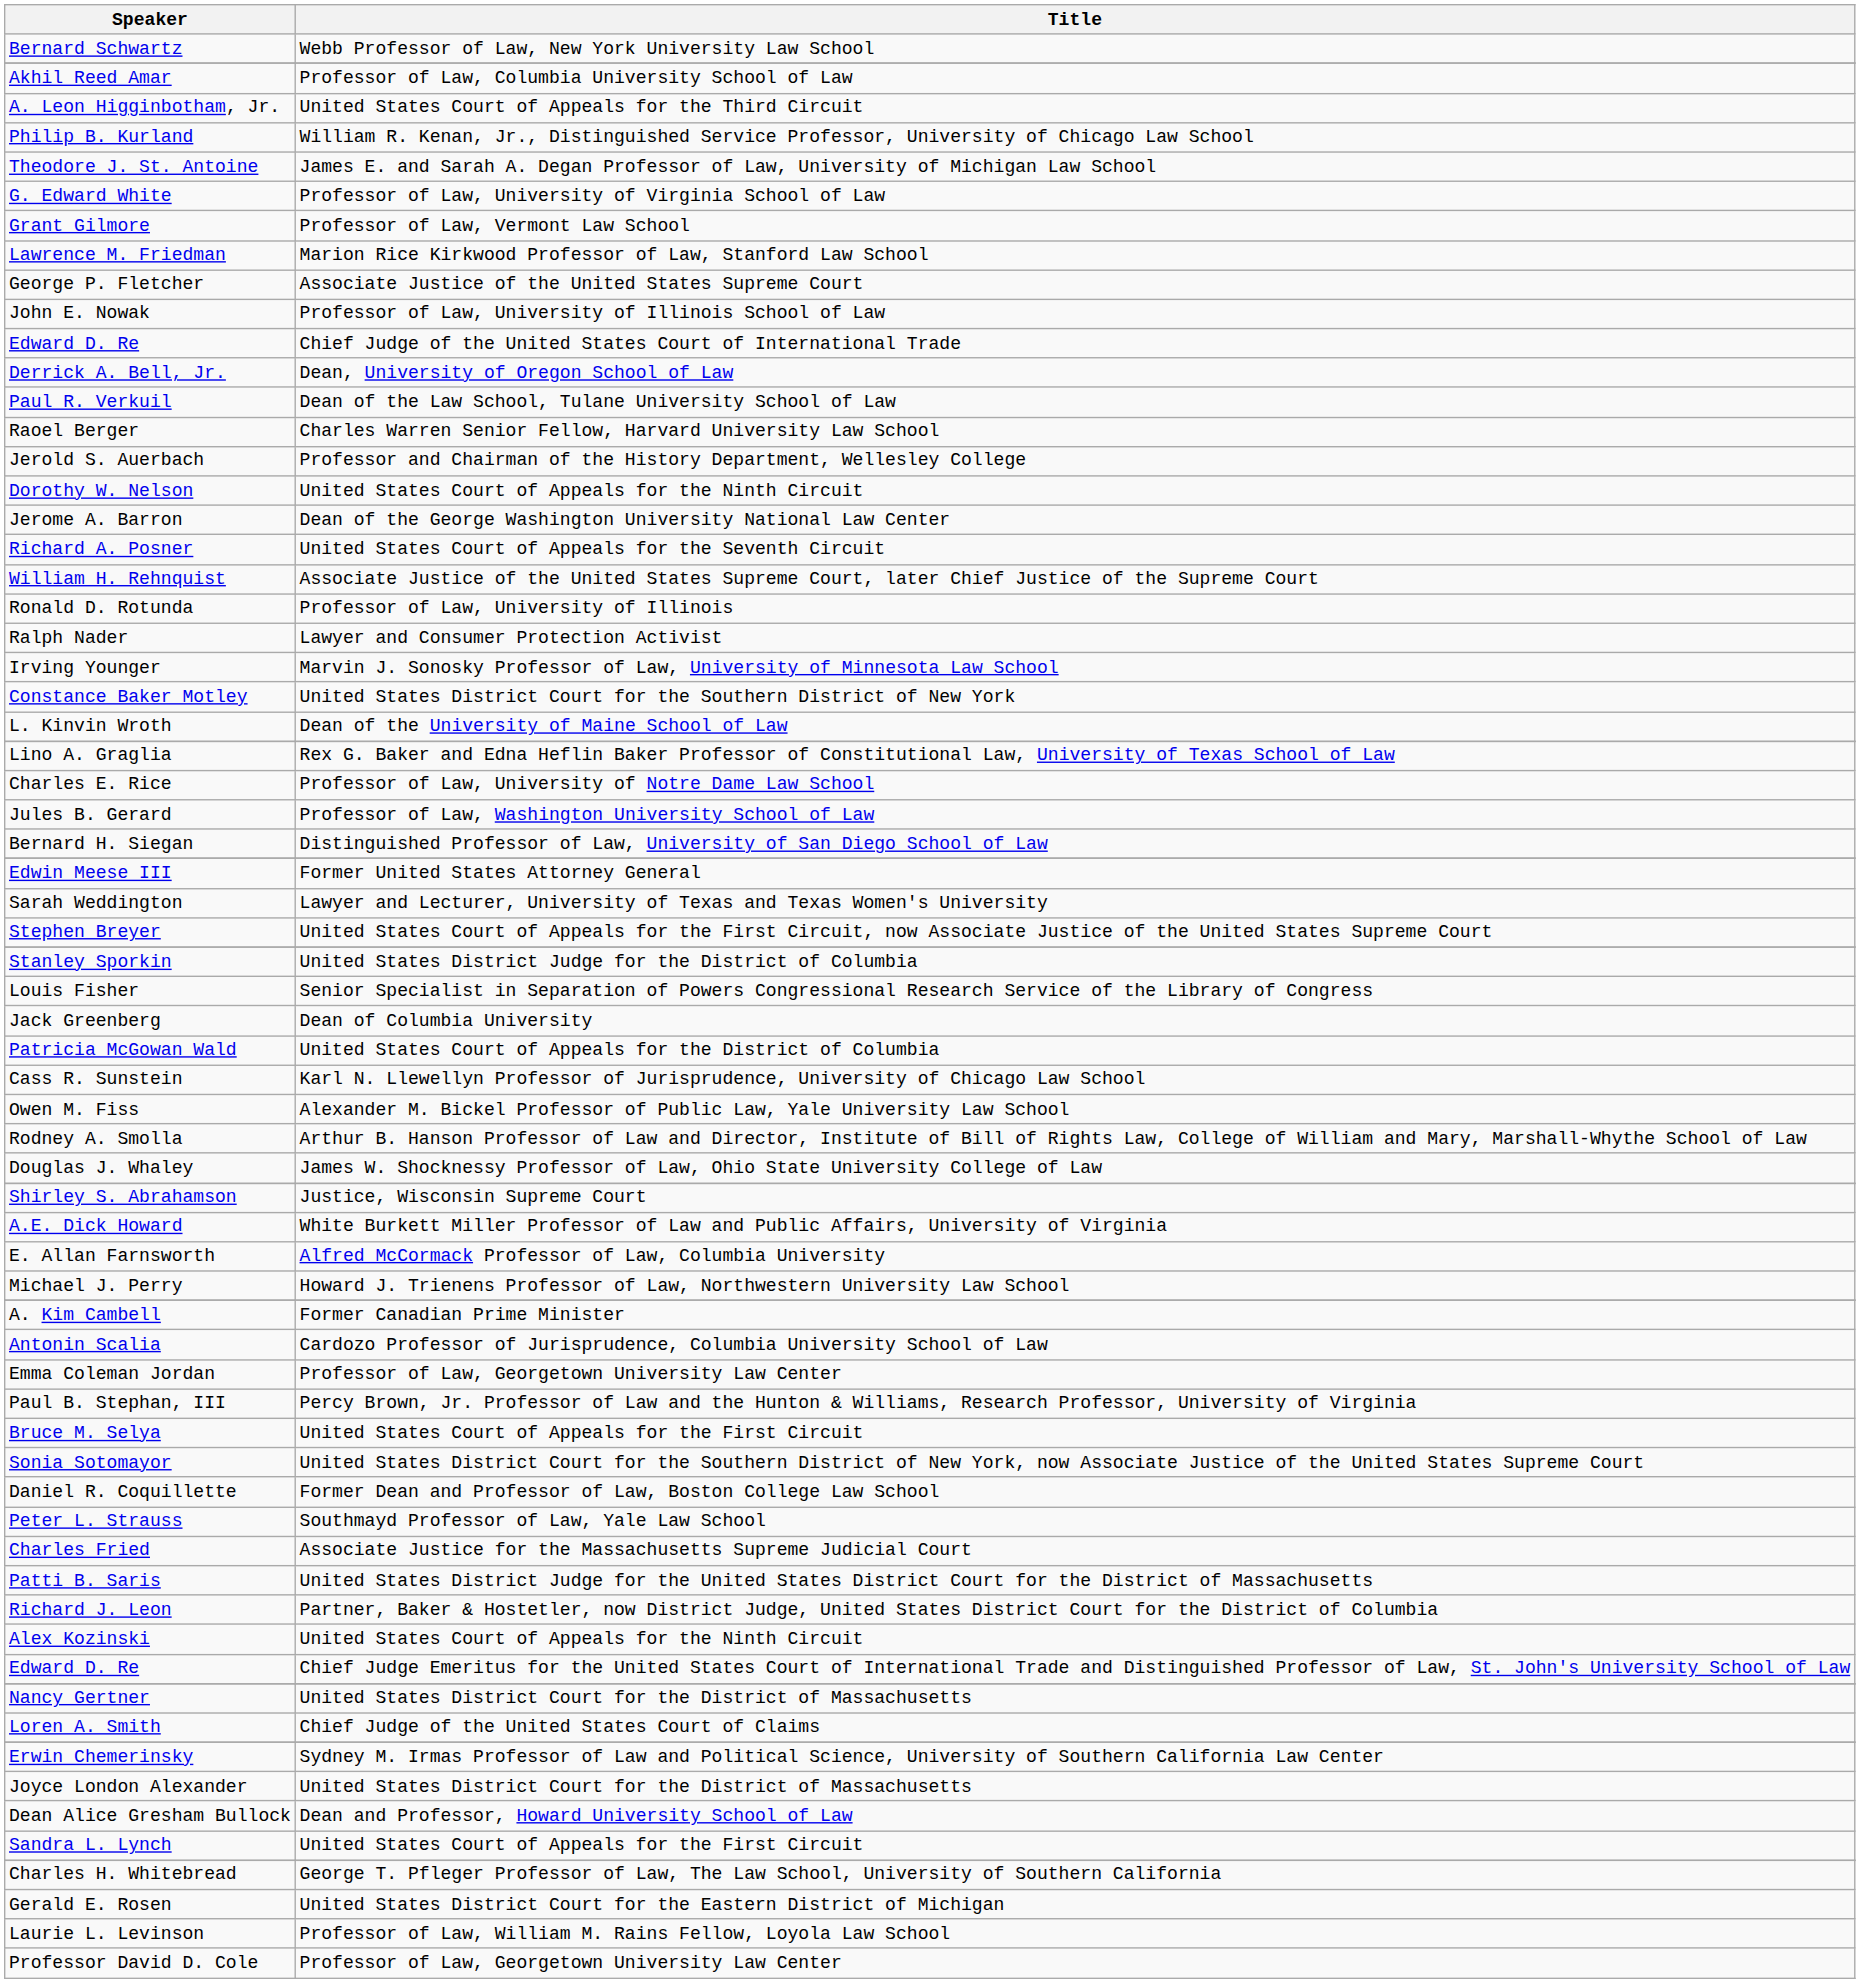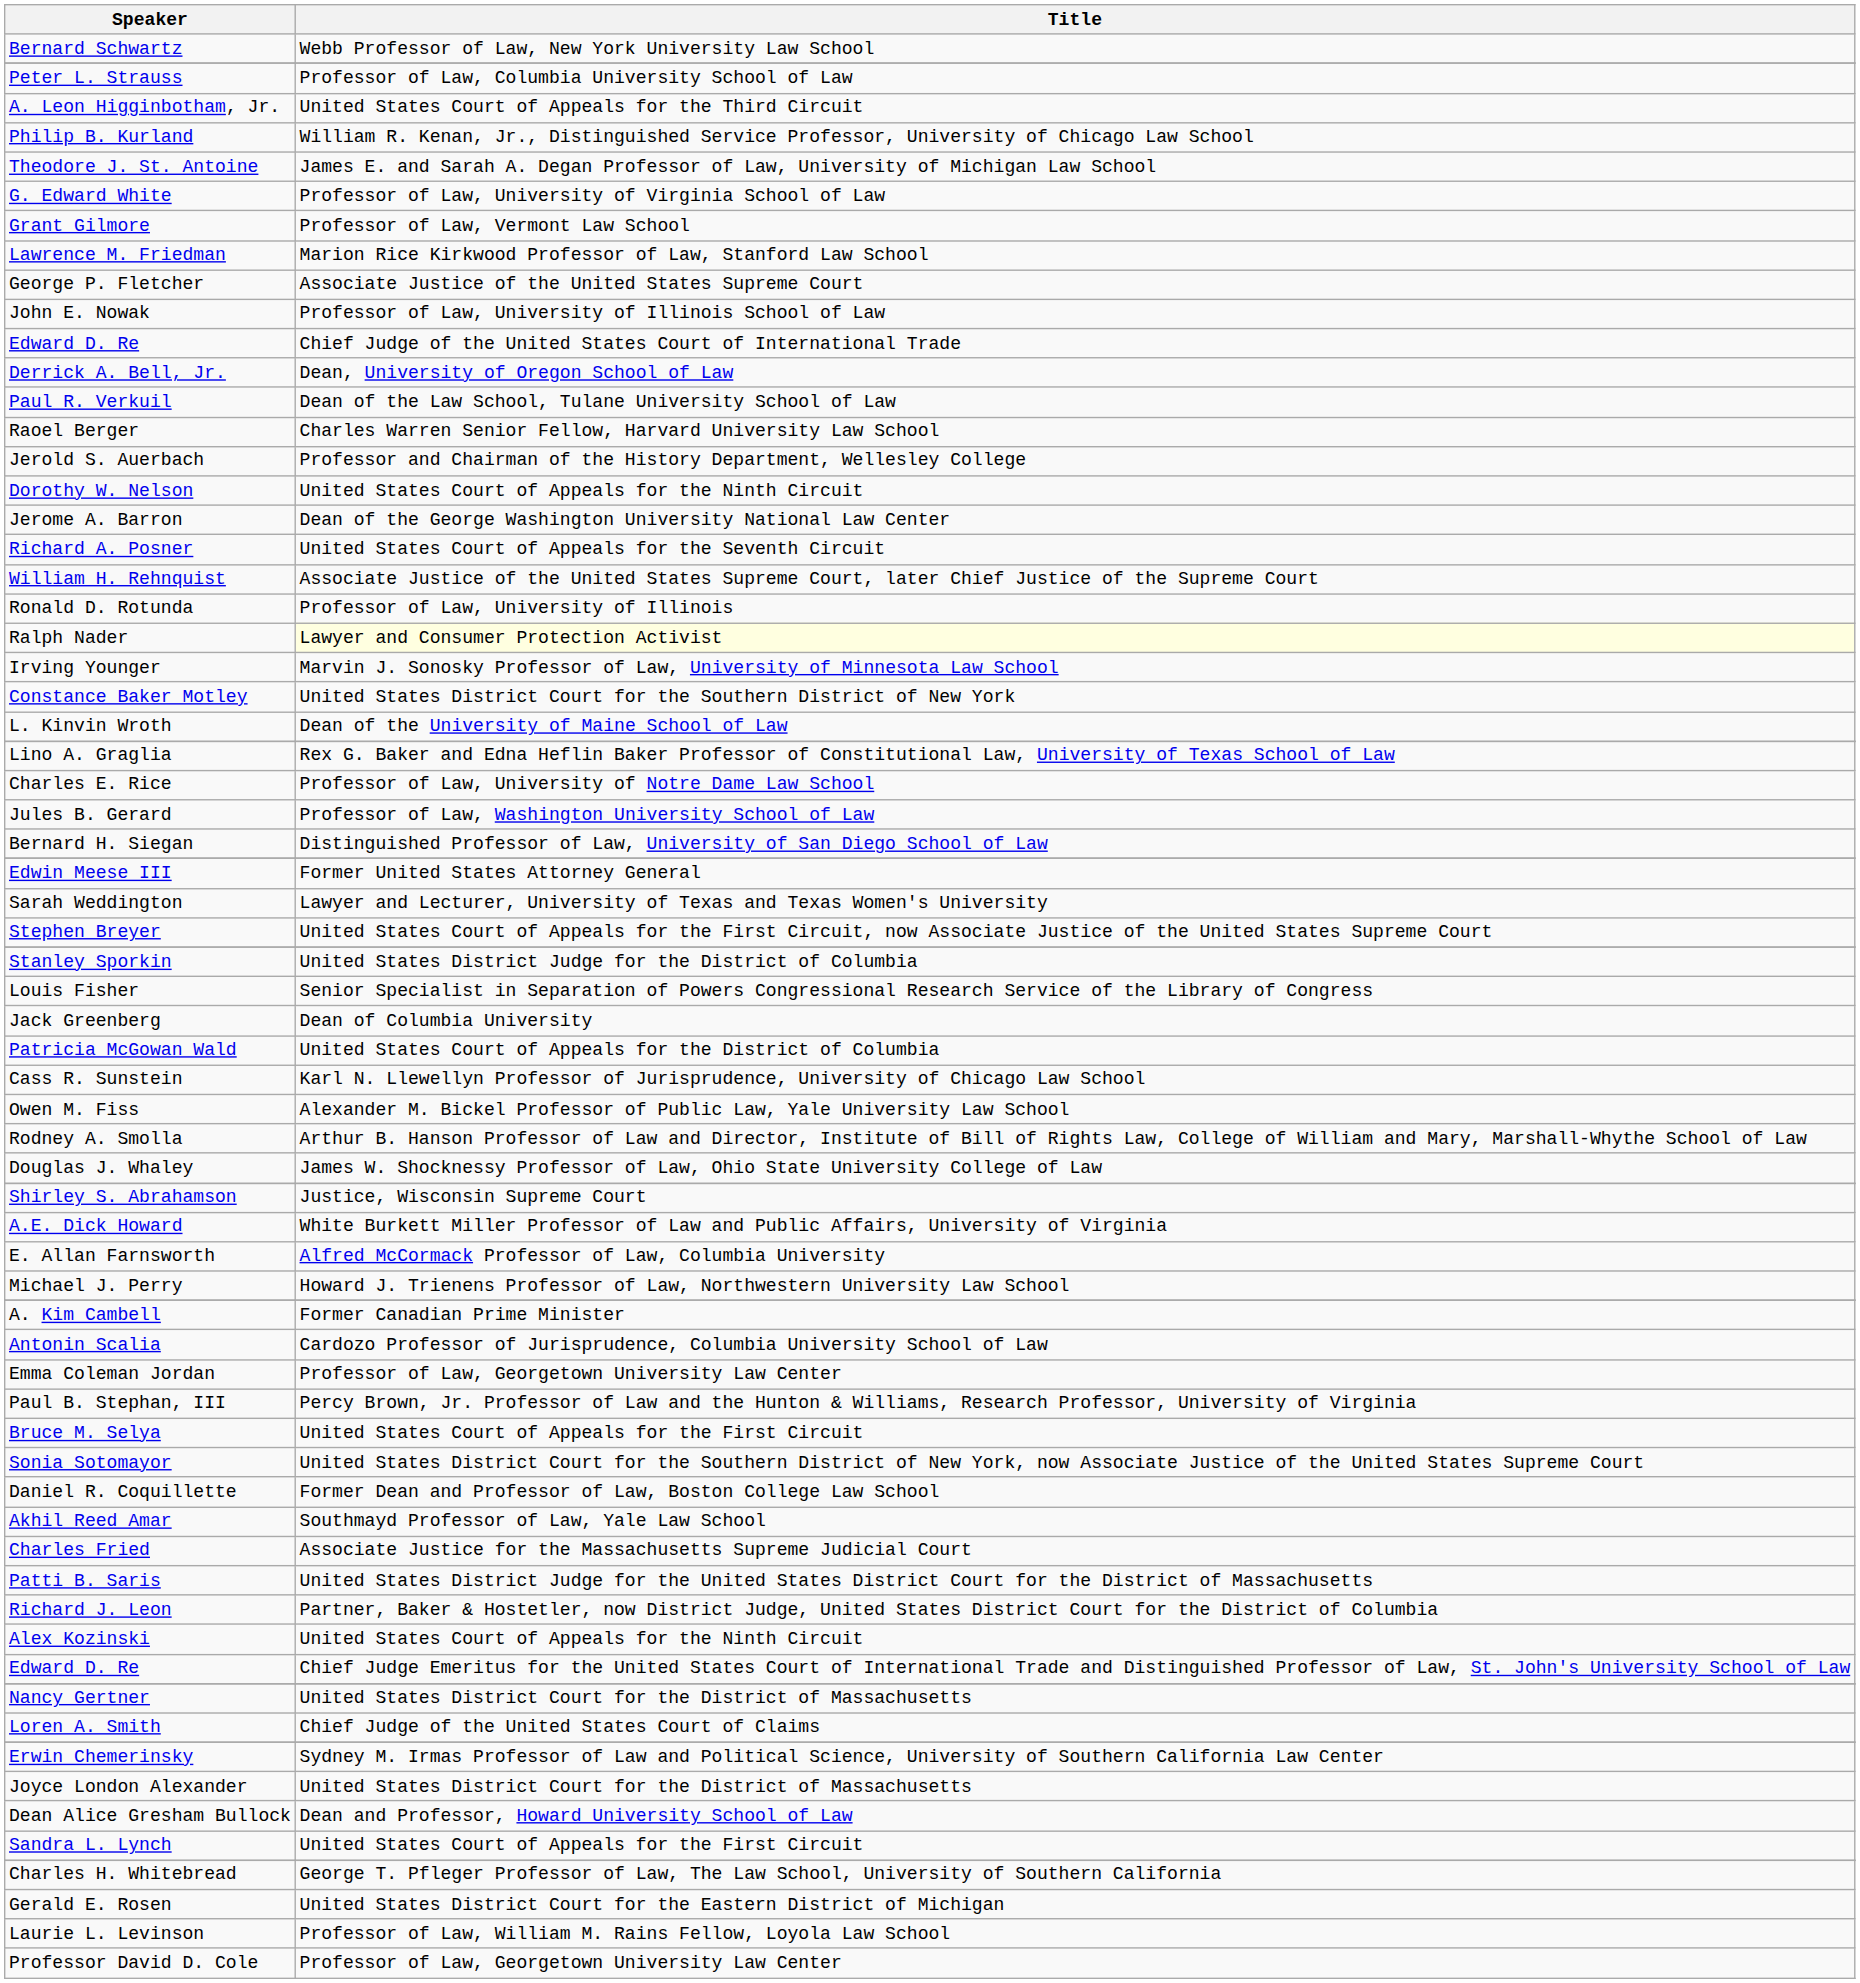(90, 78) Akhil Reed Amar -> (96, 78) Peter L. Strauss
(511, 638) no background -> (511, 638) lightyellow background
(96, 1521) Peter L. Strauss -> (90, 1521) Akhil Reed Amar
